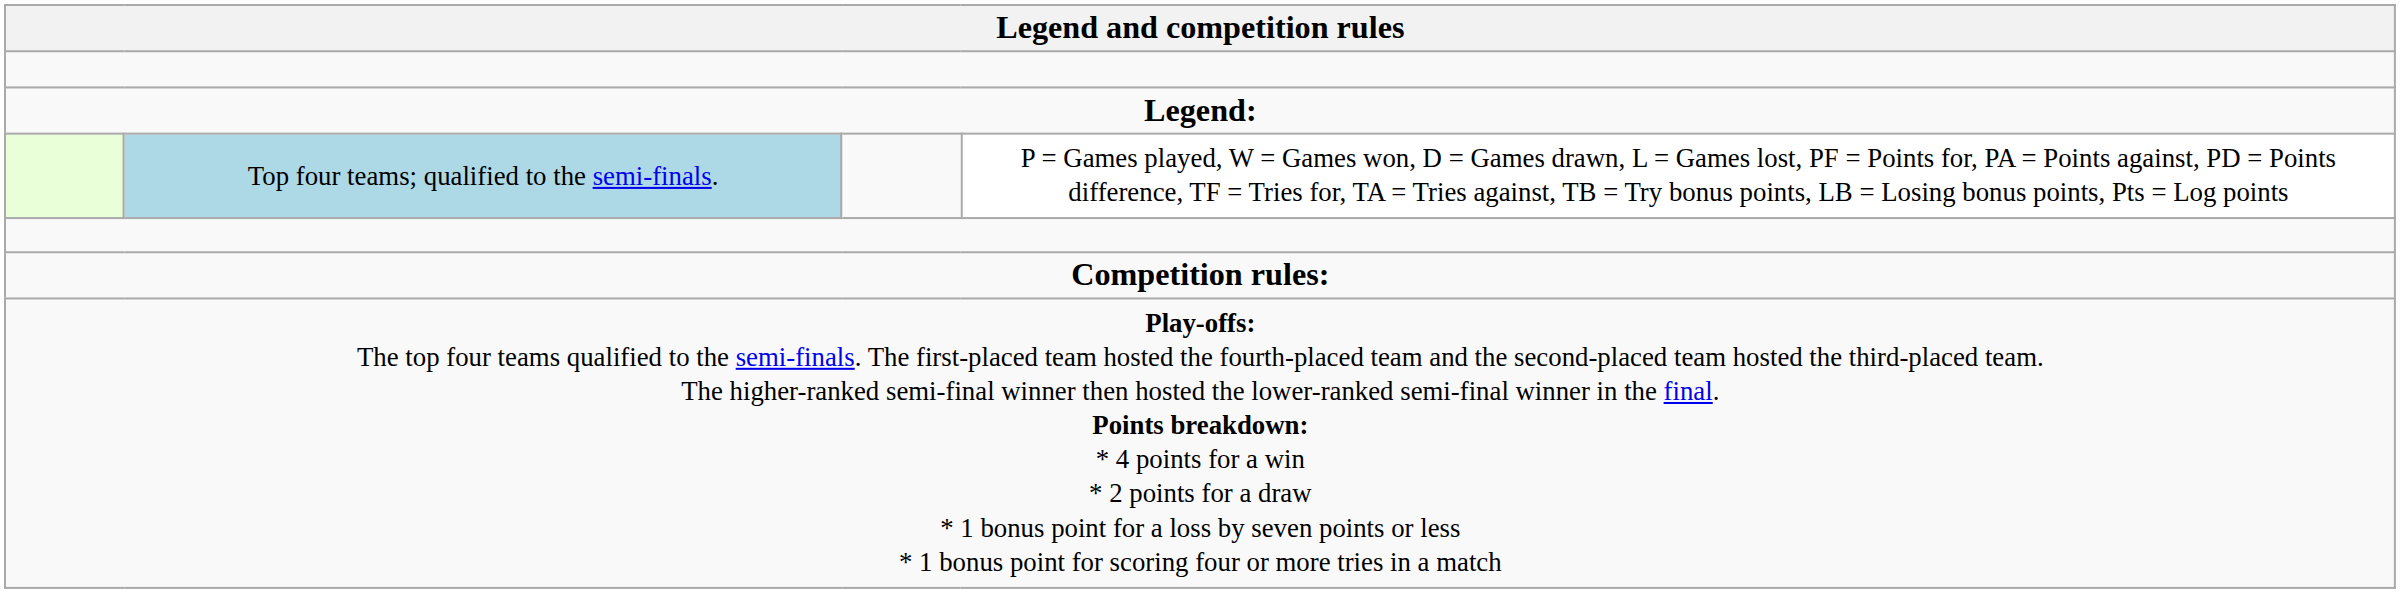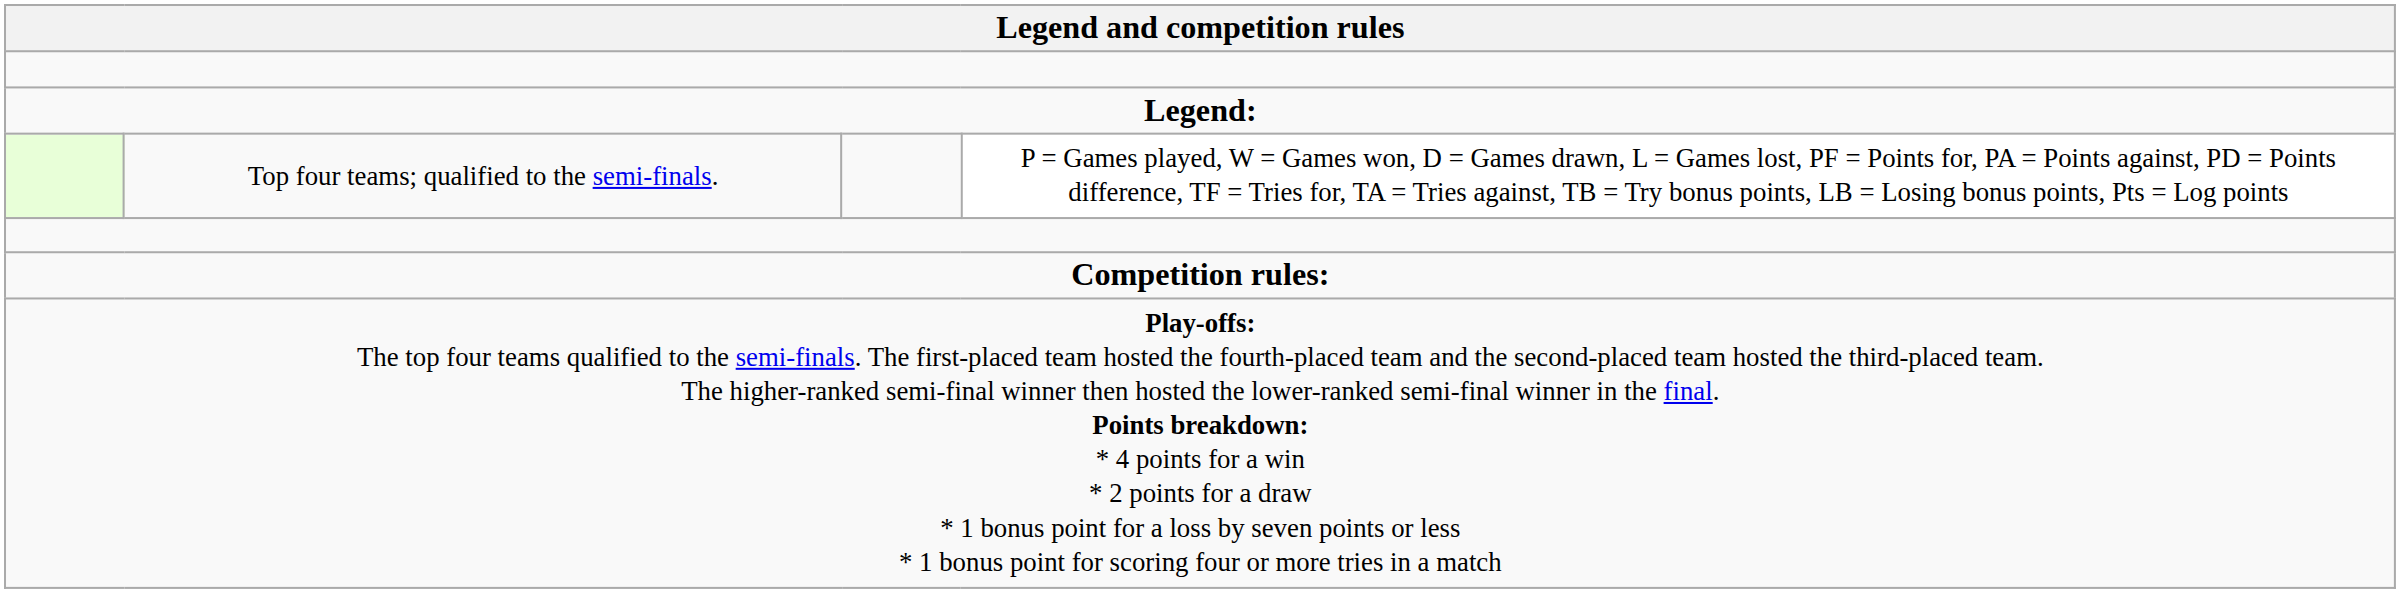(483, 175) lightblue background -> (483, 175) no background
